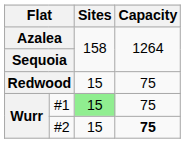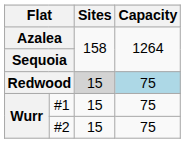(95, 83) no background -> (95, 83) lightgrey background
(148, 83) no background -> (148, 83) lightblue background
(95, 105) lightgreen background -> (95, 105) no background
(148, 127) bold -> (148, 127) normal
